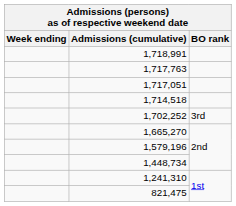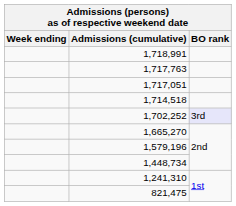(198, 116) no background -> (198, 116) lavender background
